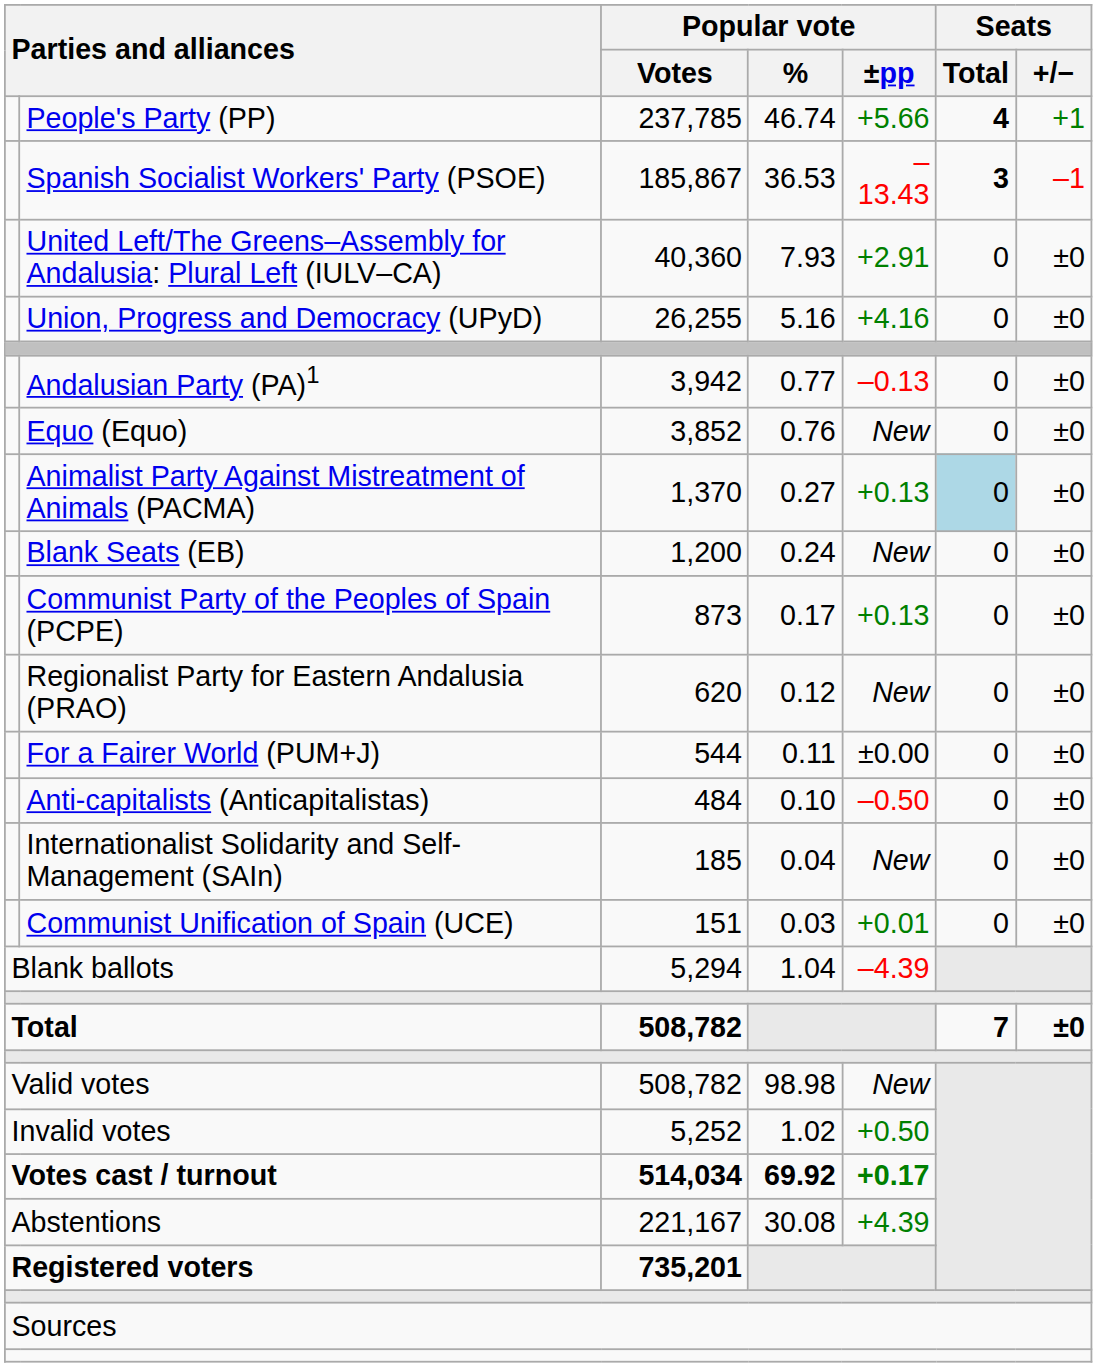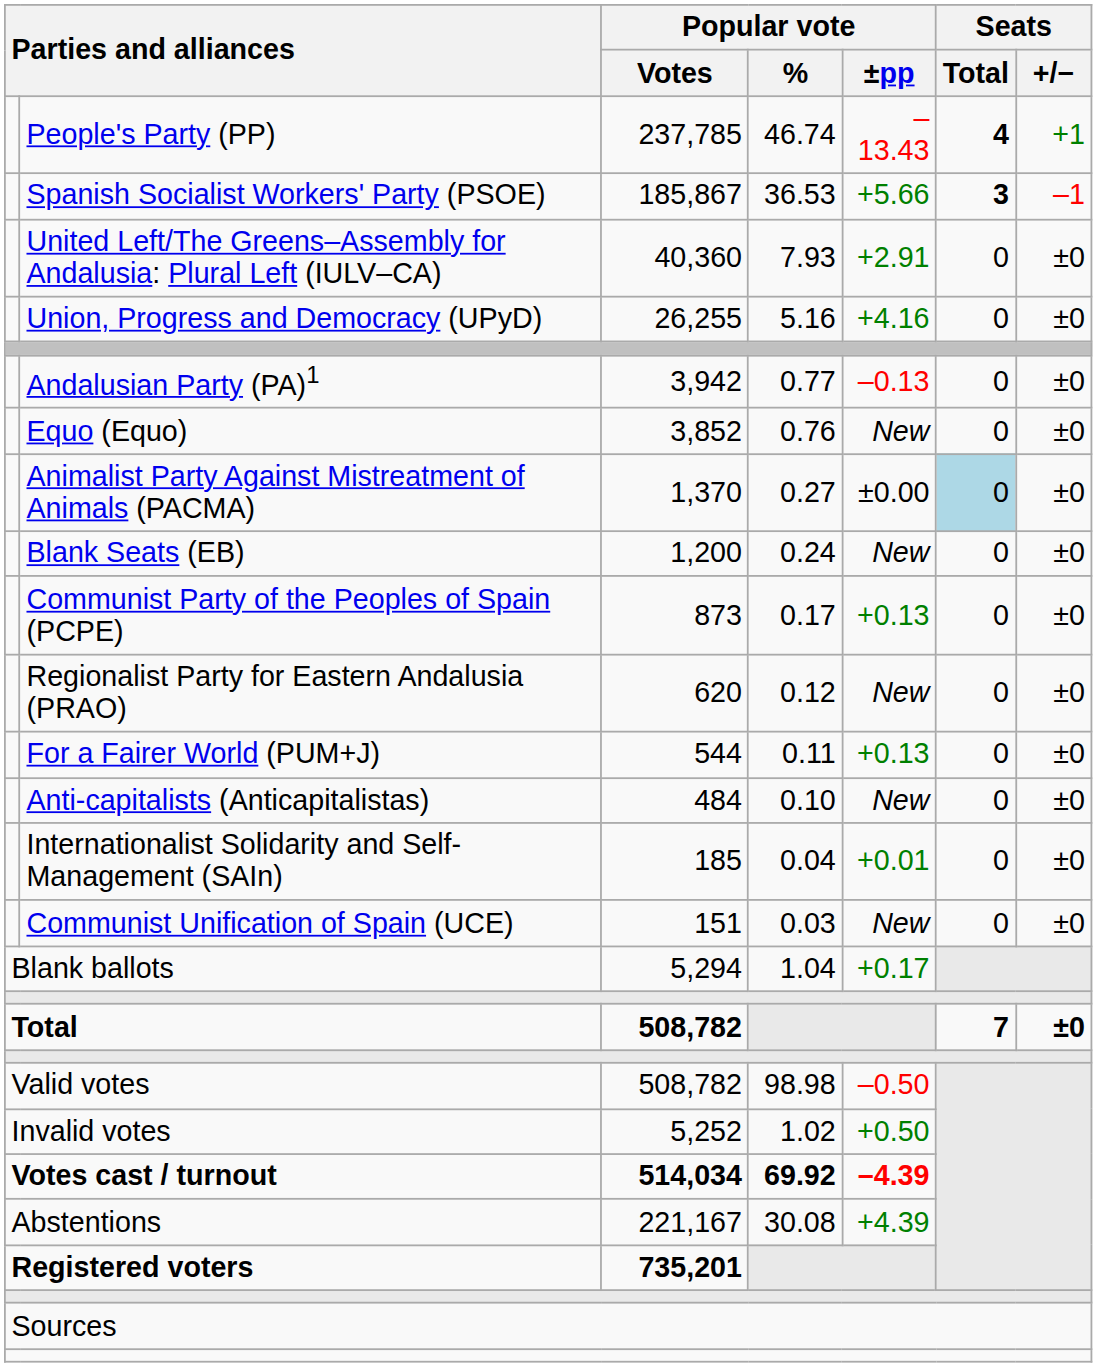(893, 118) +5.66 -> (894, 134) –13.43
(894, 179) –13.43 -> (893, 195) +5.66
(893, 492) +0.13 -> (894, 492) ±0.00
(894, 754) ±0.00 -> (893, 754) +0.13
(894, 799) –0.50 -> (901, 799) New
(901, 861) New -> (893, 861) +0.01
(893, 922) +0.01 -> (901, 922) New
(894, 968) –4.39 -> (893, 968) +0.17
(901, 1085) New -> (894, 1085) –0.50
(893, 1176) +0.17 -> (894, 1176) –4.39
